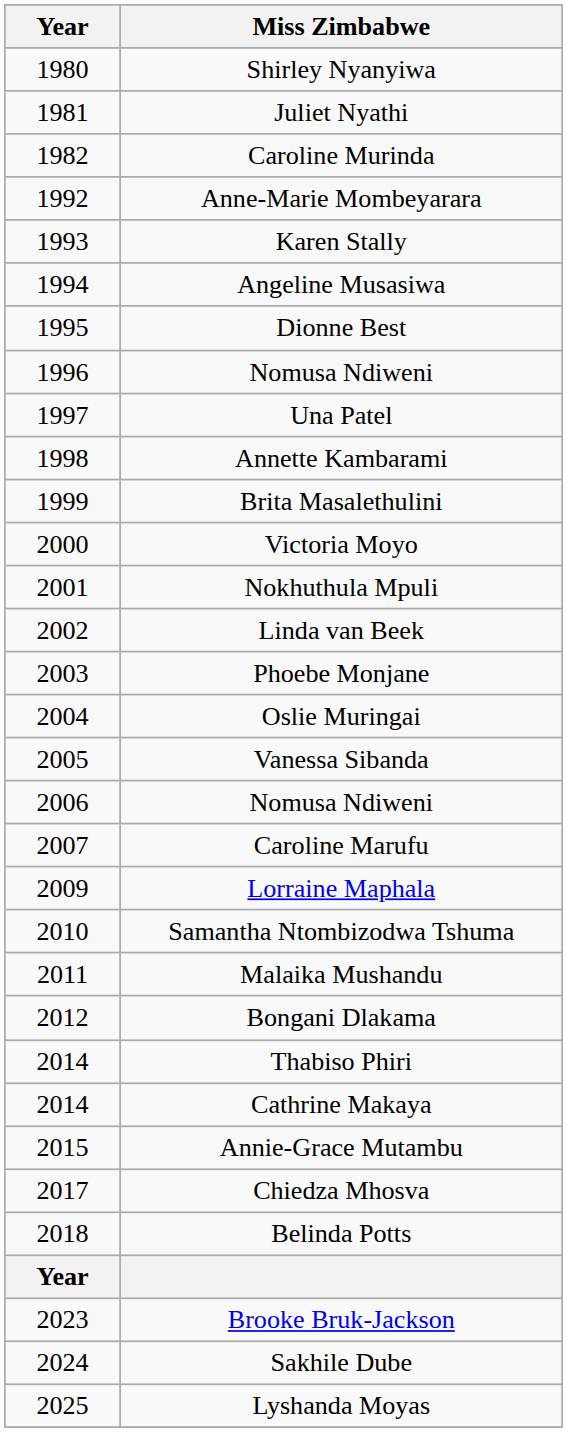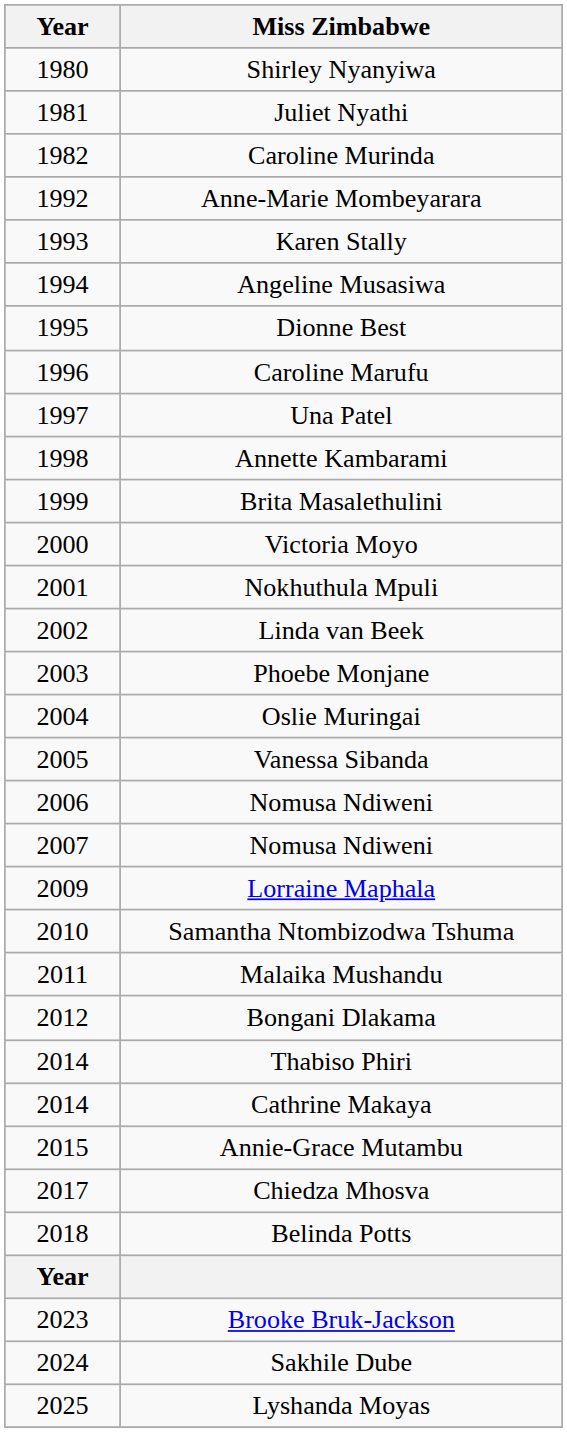(341, 371) Nomusa Ndiweni -> (341, 371) Caroline Marufu
(341, 845) Caroline Marufu -> (341, 845) Nomusa Ndiweni
